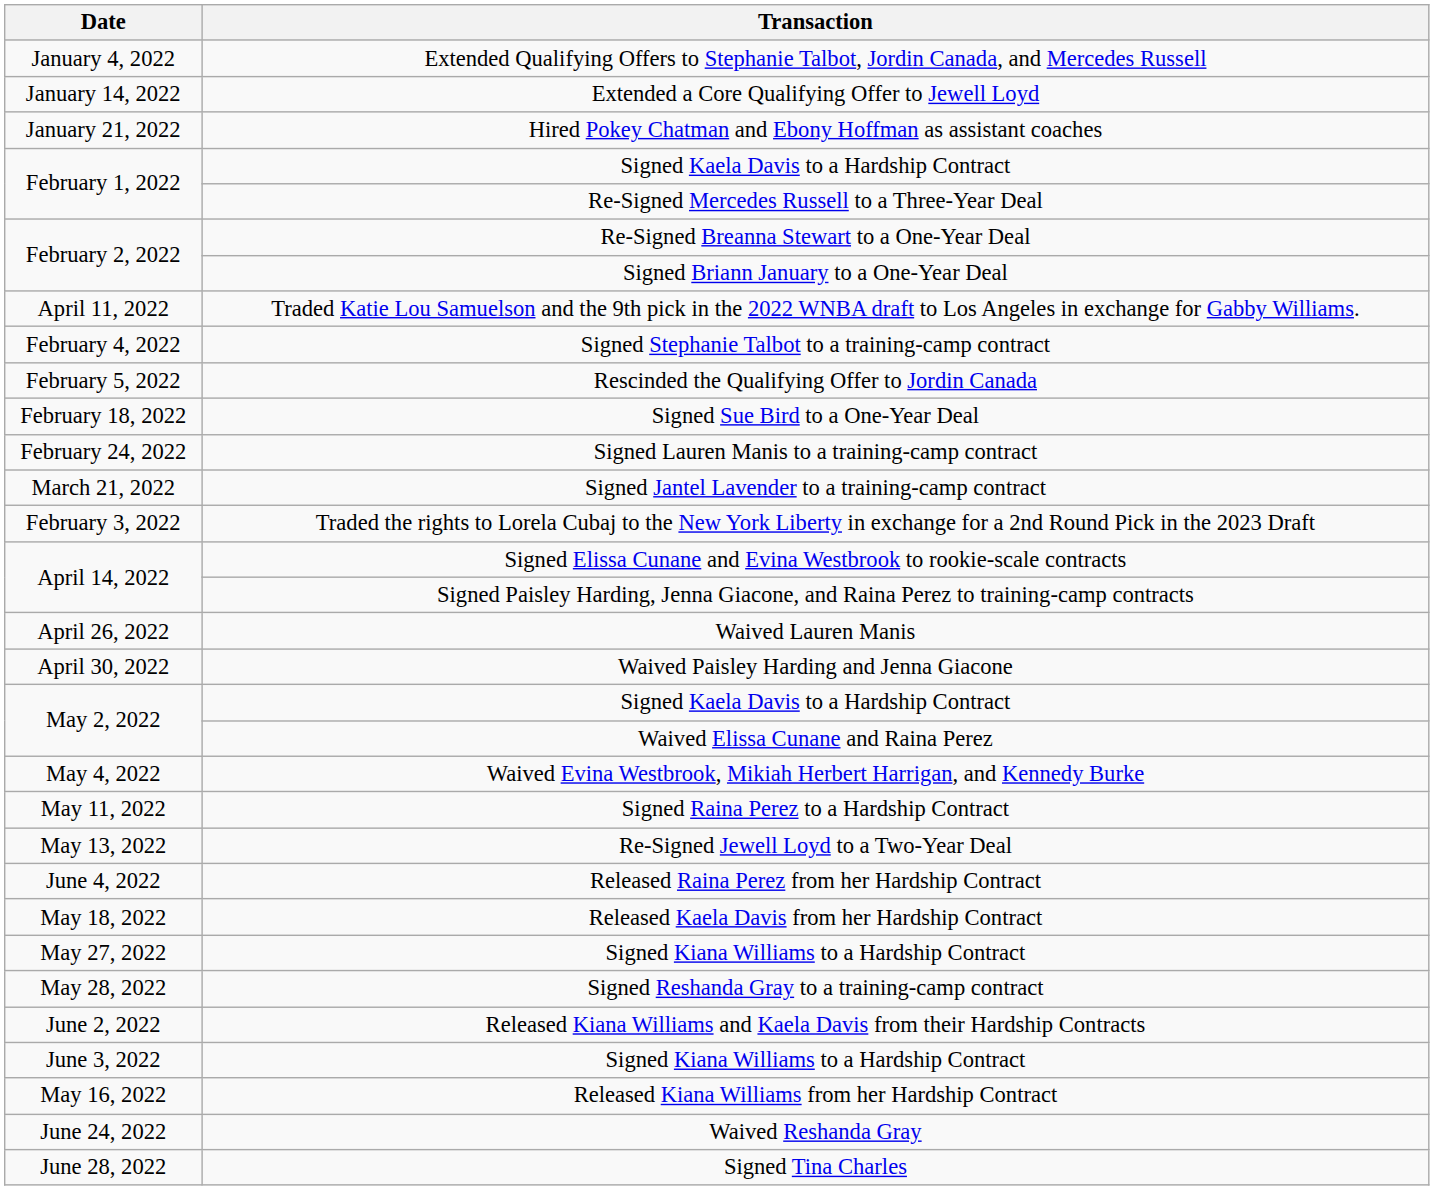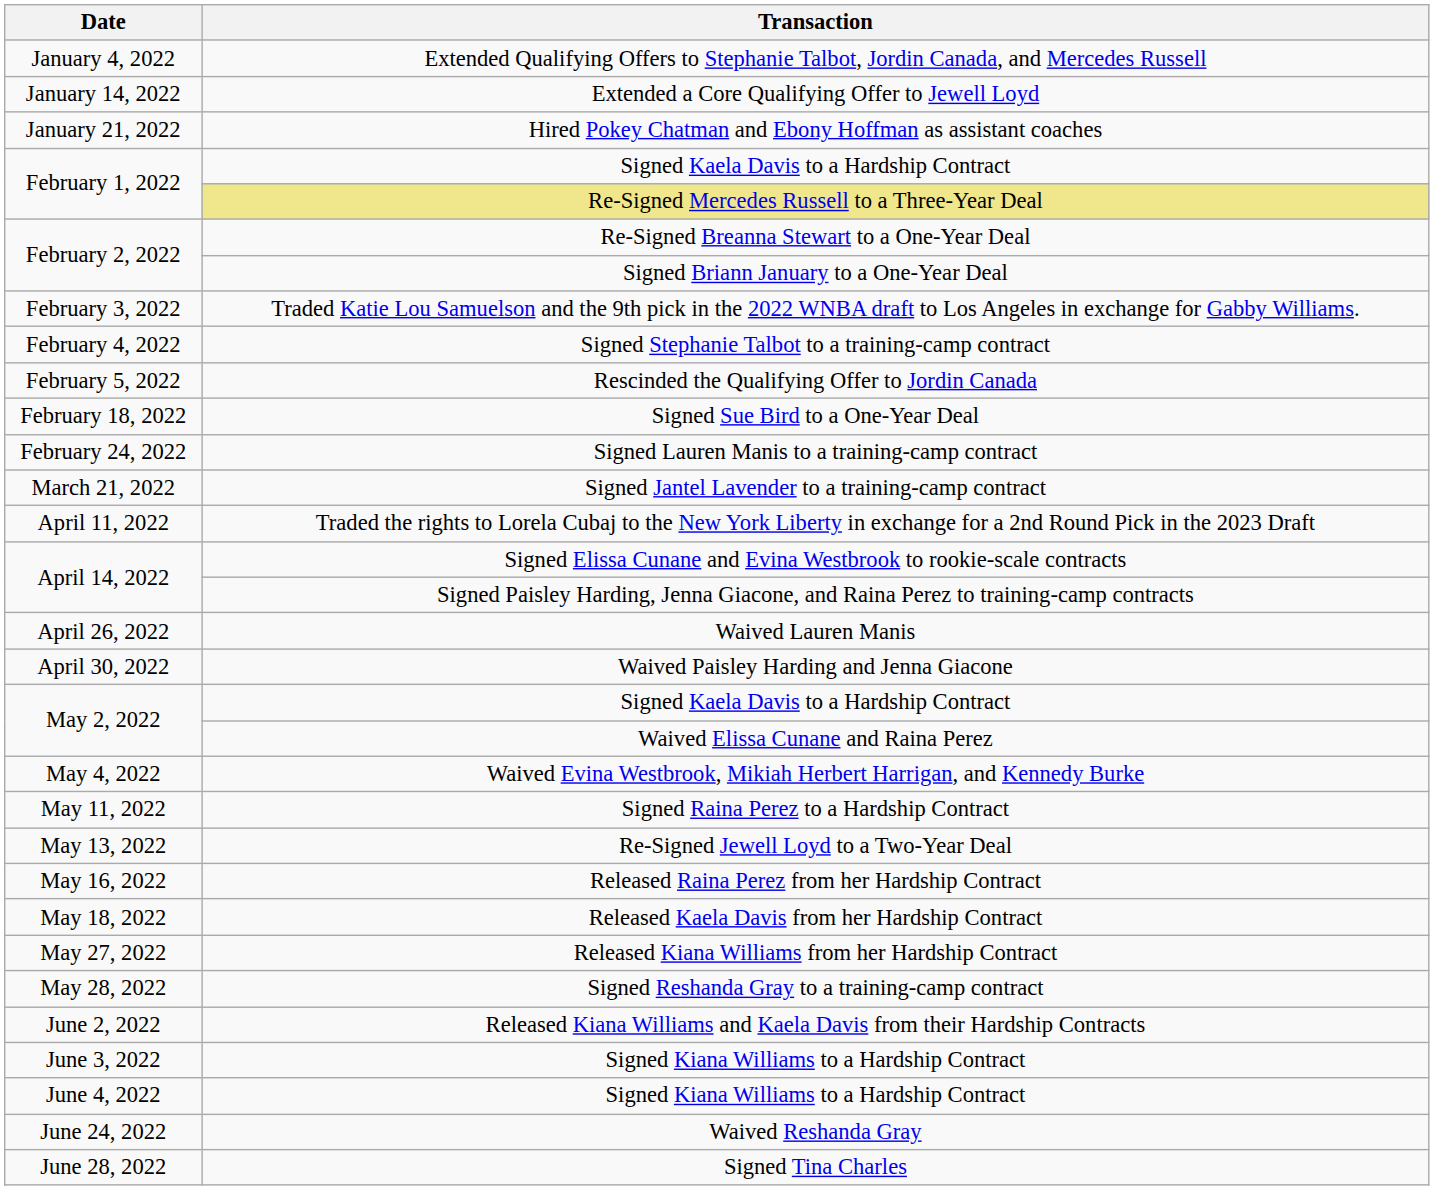(815, 201) no background -> (815, 201) khaki background
(103, 308) April 11, 2022 -> (103, 308) February 3, 2022
(103, 523) February 3, 2022 -> (103, 523) April 11, 2022
(103, 881) June 4, 2022 -> (103, 881) May 16, 2022
(815, 952) Signed Kiana Williams to a Hardship Contract -> (815, 952) Released Kiana Williams from her Hardship Contract
(103, 1095) May 16, 2022 -> (103, 1095) June 4, 2022
(815, 1095) Released Kiana Williams from her Hardship Contract -> (815, 1095) Signed Kiana Williams to a Hardship Contract
